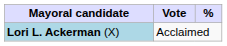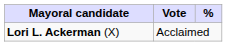(63, 31) lightblue background -> (63, 31) no background
